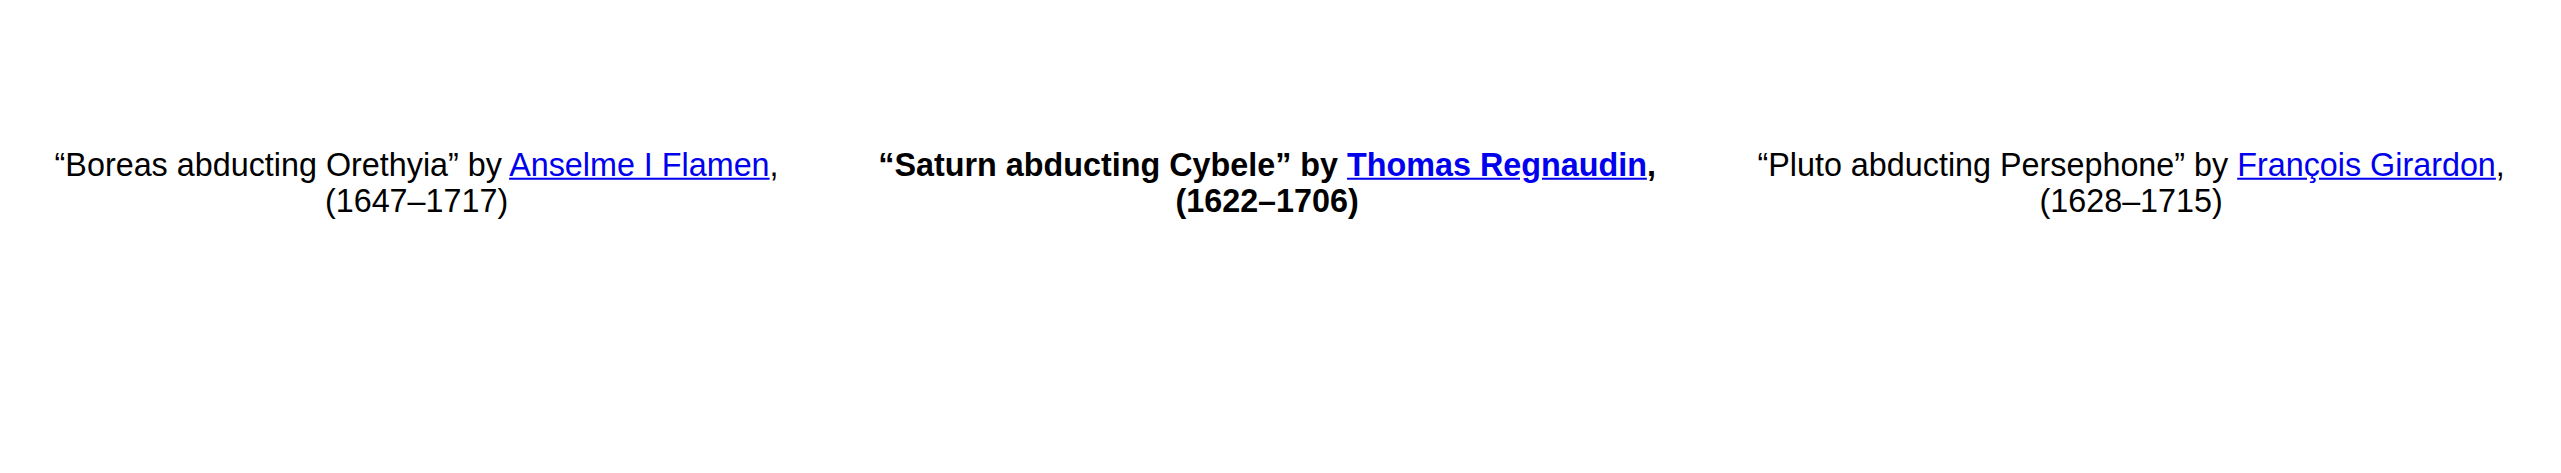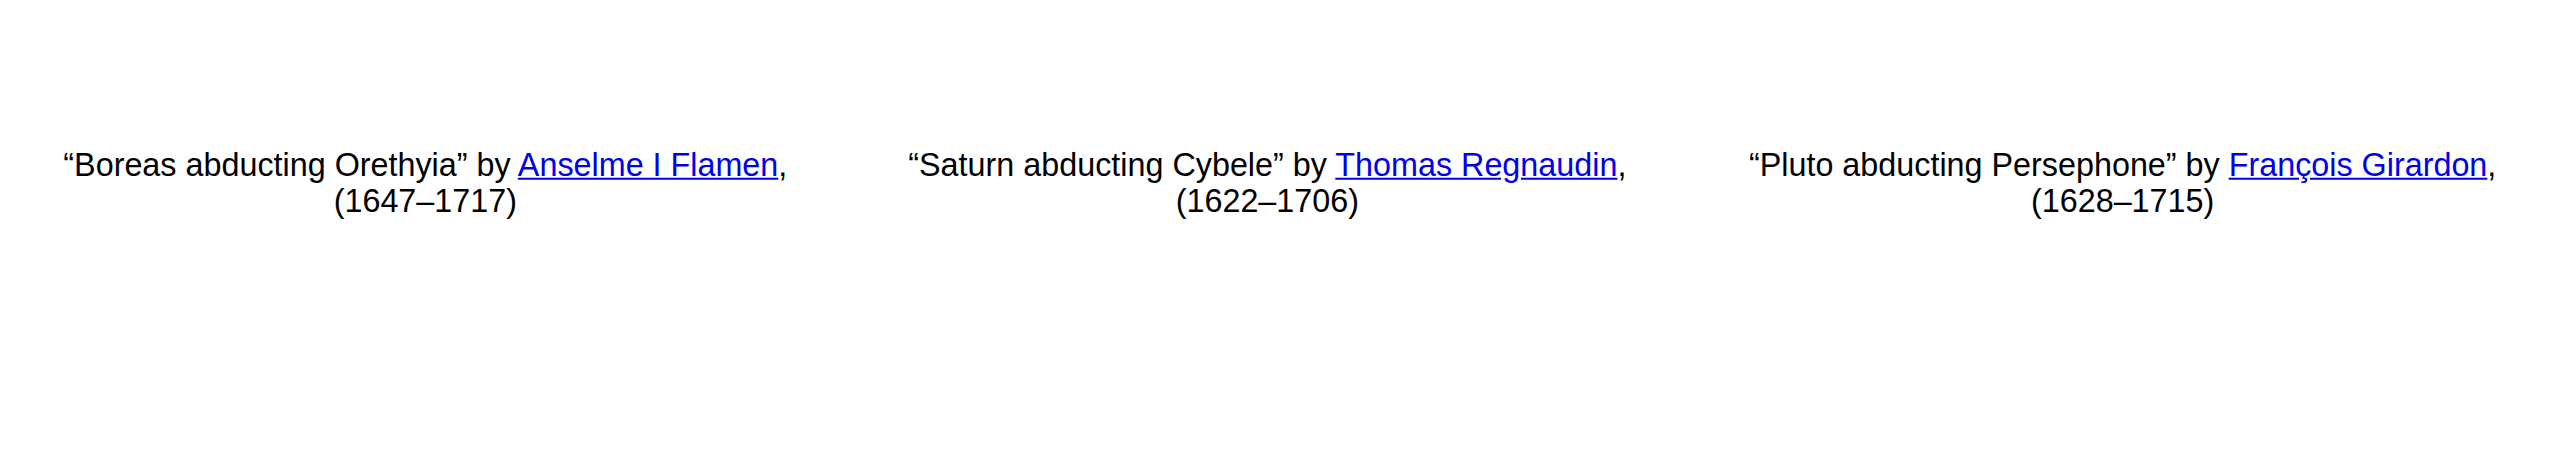(1267, 182) bold -> (1267, 182) normal
